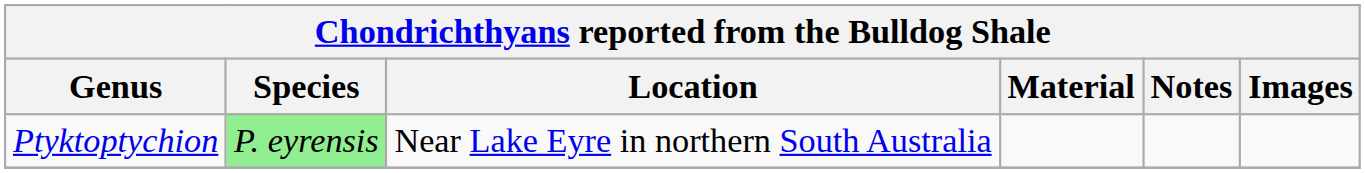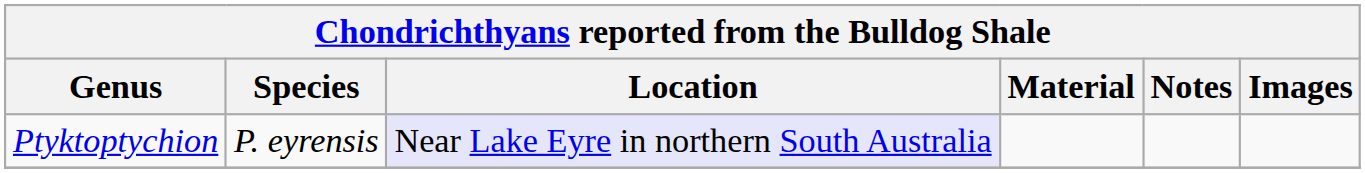(306, 140) lightgreen background -> (306, 140) no background
(693, 140) no background -> (693, 140) lavender background
